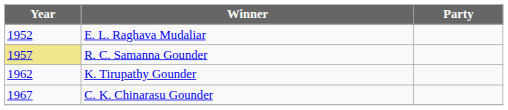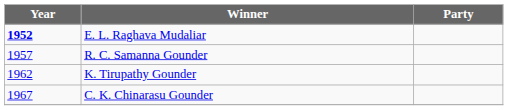(20, 34) normal -> (20, 34) bold
(20, 54) khaki background -> (20, 54) no background
